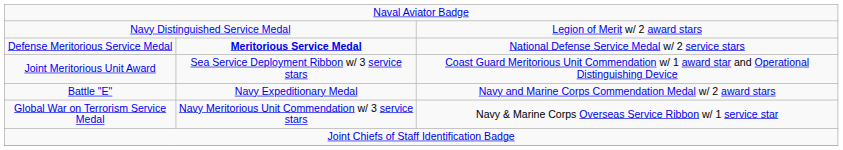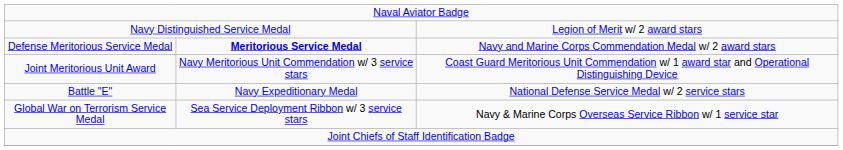(627, 46) National Defense Service Medal w/ 2 service stars -> (627, 46) Navy and Marine Corps Commendation Medal w/ 2 award stars
(296, 69) Sea Service Deployment Ribbon w/ 3 service stars -> (296, 69) Navy Meritorious Unit Commendation w/ 3 service stars
(627, 91) Navy and Marine Corps Commendation Medal w/ 2 award stars -> (627, 91) National Defense Service Medal w/ 2 service stars
(296, 114) Navy Meritorious Unit Commendation w/ 3 service stars -> (296, 114) Sea Service Deployment Ribbon w/ 3 service stars
